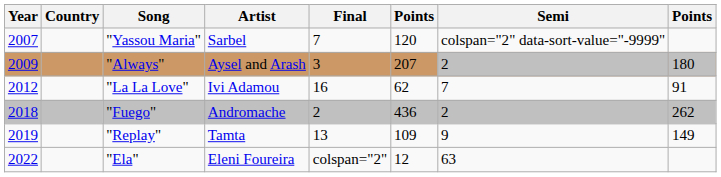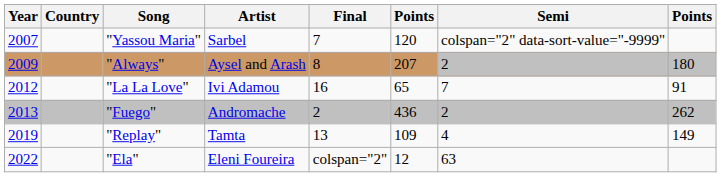(317, 64) 3 -> (317, 64) 8
(402, 87) 62 -> (402, 87) 65
(23, 111) 2018 -> (23, 111) 2013
(445, 135) 9 -> (445, 135) 4
